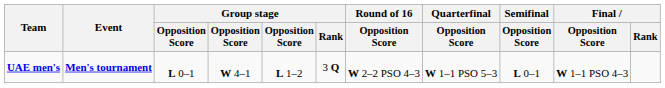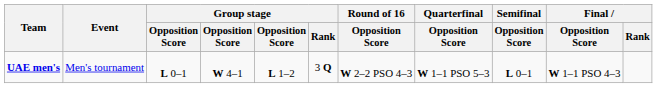(109, 67) bold -> (105, 67) normal
